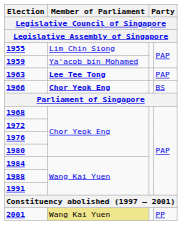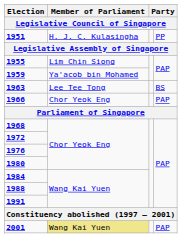+ row: (16, 36)
(77, 74) bold -> (77, 87) normal
(163, 74) PAP -> (160, 87) BS
(80, 87) bold -> (80, 100) normal
(160, 87) BS -> (163, 100) PAP
(160, 214) PP -> (163, 227) PAP
